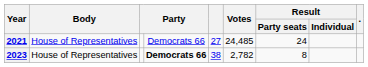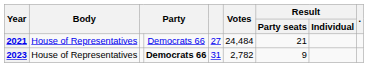(239, 41) 24,485 -> (239, 41) 24,484
(302, 41) 24 -> (302, 41) 21
(216, 56) 38 -> (216, 56) 31
(304, 56) 8 -> (304, 56) 9
